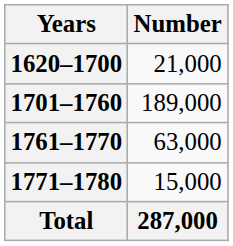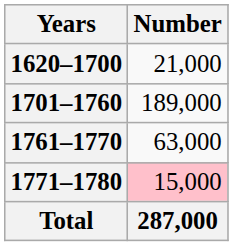(188, 181) no background -> (188, 181) pink background
